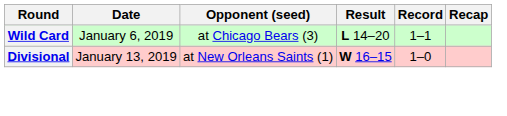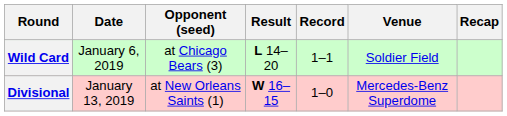+ column: (402, 22)
